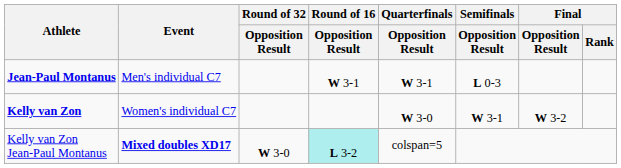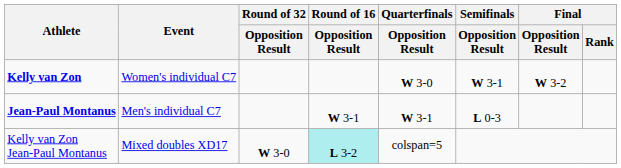rows swapped: (62, 77) <-> (44, 111)
(176, 146) bold -> (174, 146) normal
